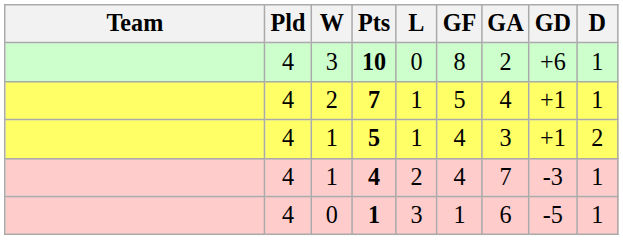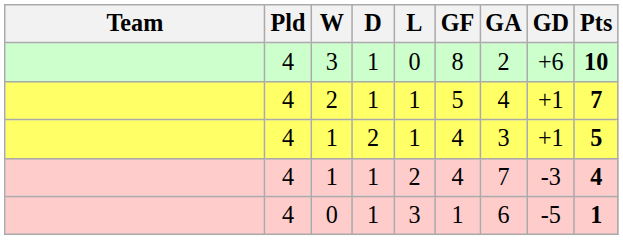columns swapped: (597, 23) <-> (374, 23)
